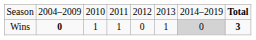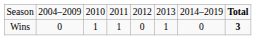(60, 27) bold -> (60, 27) normal
(202, 27) lightgrey background -> (202, 27) no background
